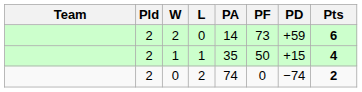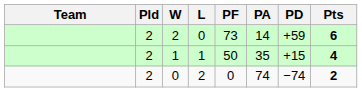columns swapped: (262, 14) <-> (231, 14)
